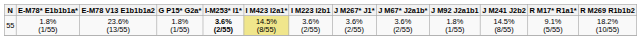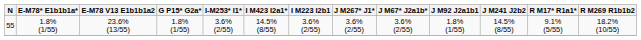(223, 26) bold -> (223, 26) normal
(266, 26) khaki background -> (266, 26) no background
